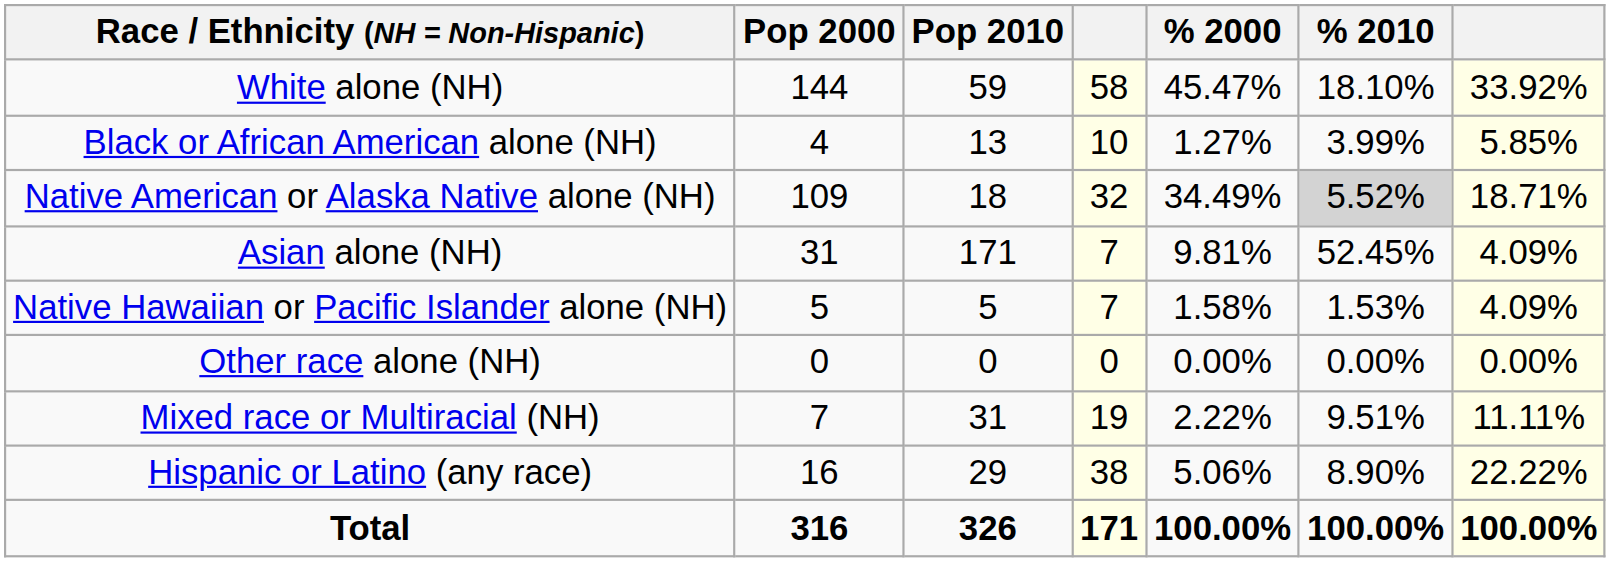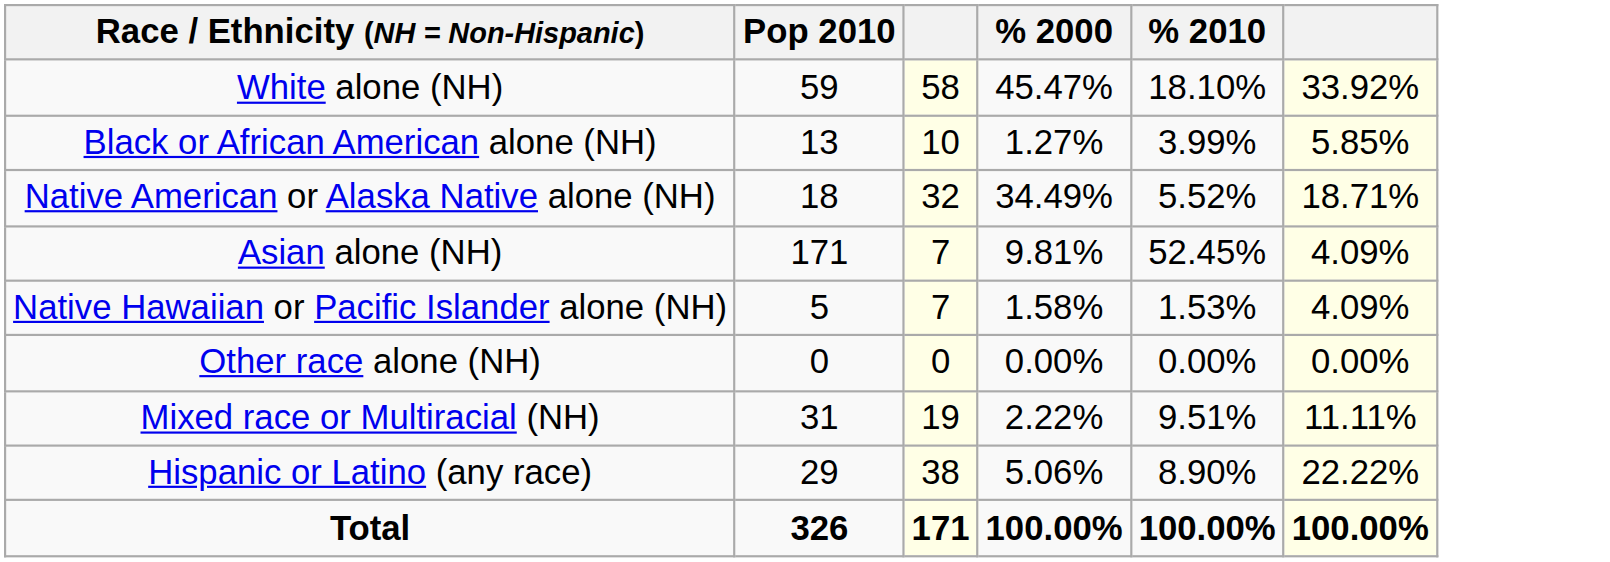- column: (819, 32)
(1376, 197) lightgrey background -> (1207, 197) no background
